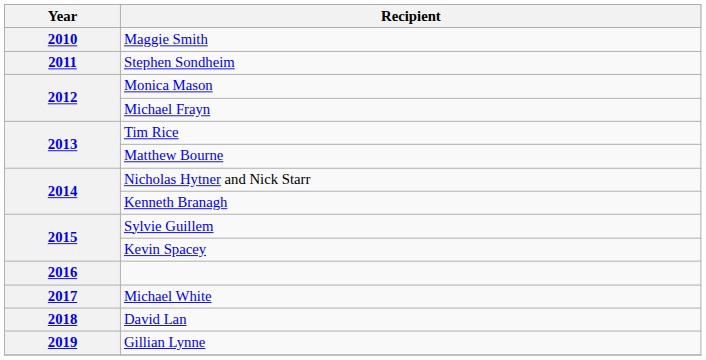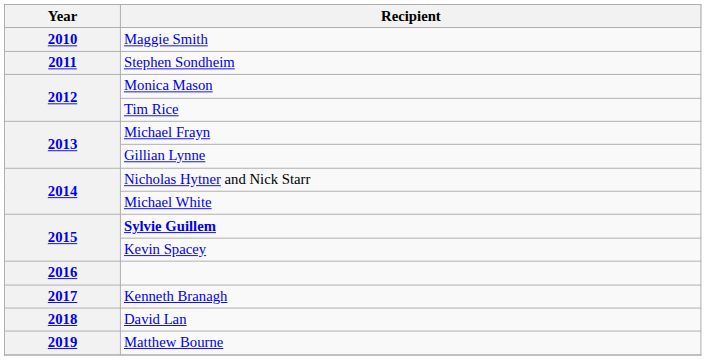(167, 109) Michael Frayn -> (151, 109) Tim Rice
(151, 132) Tim Rice -> (167, 132) Michael Frayn
(174, 156) Matthew Bourne -> (165, 156) Gillian Lynne
(176, 202) Kenneth Branagh -> (168, 202) Michael White
(169, 226) normal -> (170, 226) bold
(168, 296) Michael White -> (176, 296) Kenneth Branagh
(165, 343) Gillian Lynne -> (174, 343) Matthew Bourne
